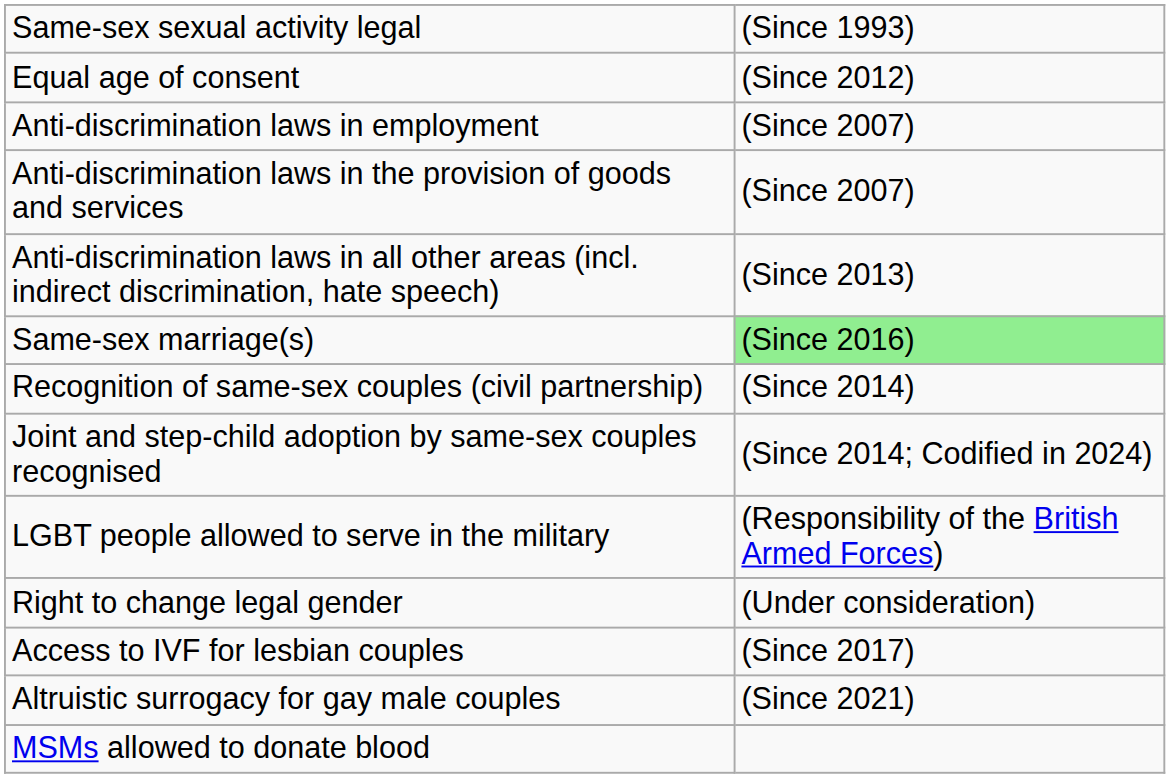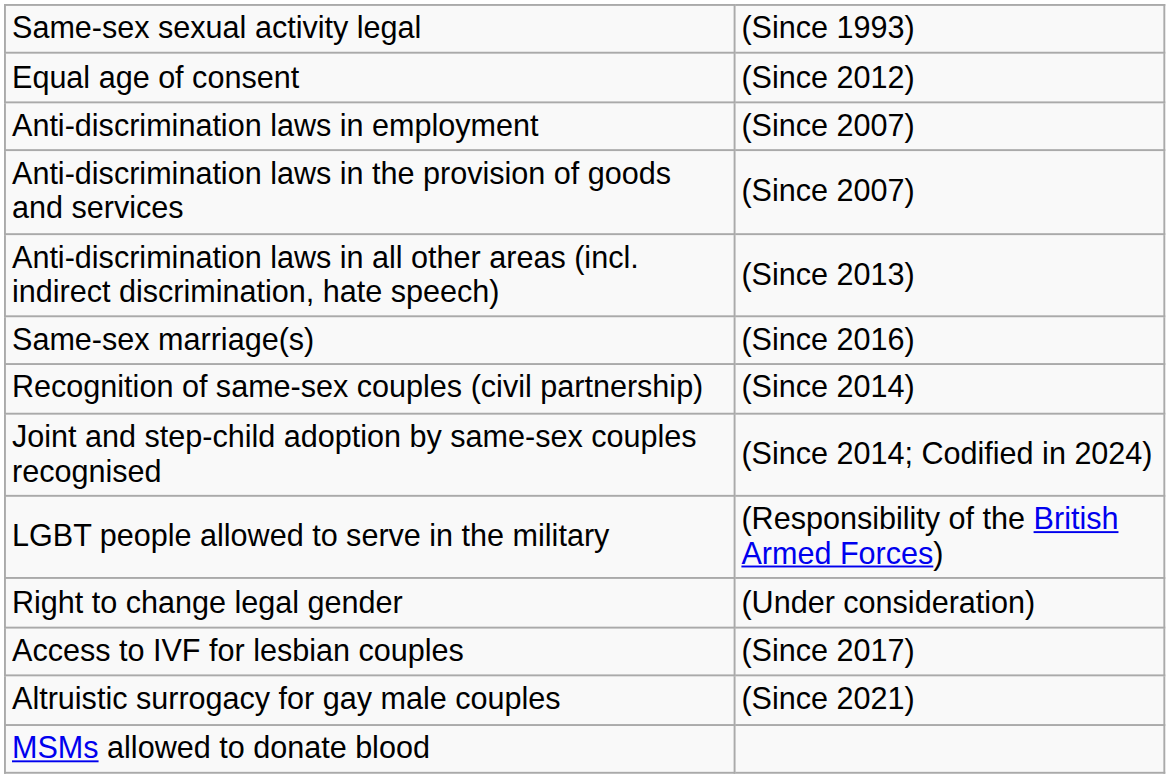(828, 339) lightgreen background -> (828, 339) no background
